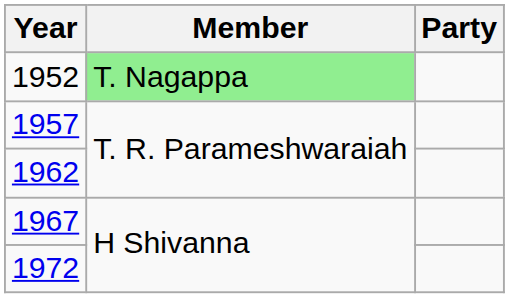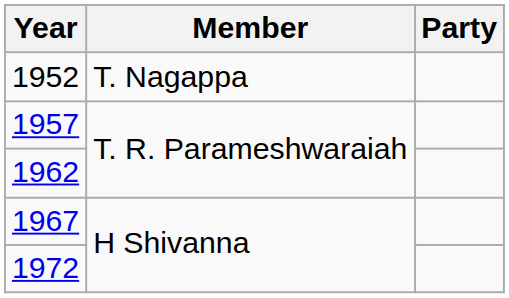(170, 76) lightgreen background -> (170, 76) no background
